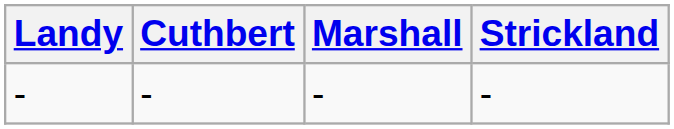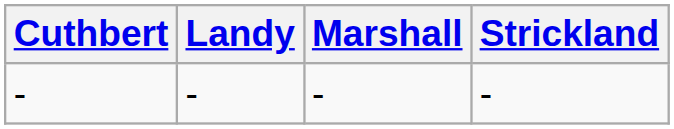columns swapped: (217, 33) <-> (68, 33)
